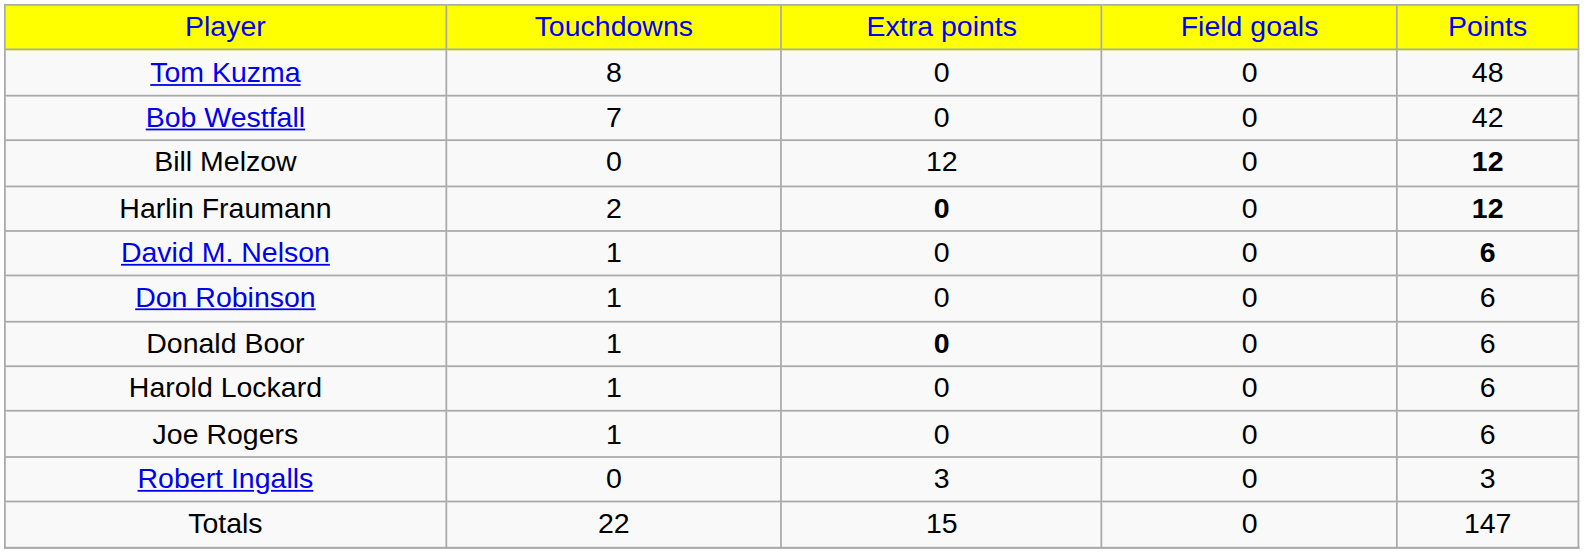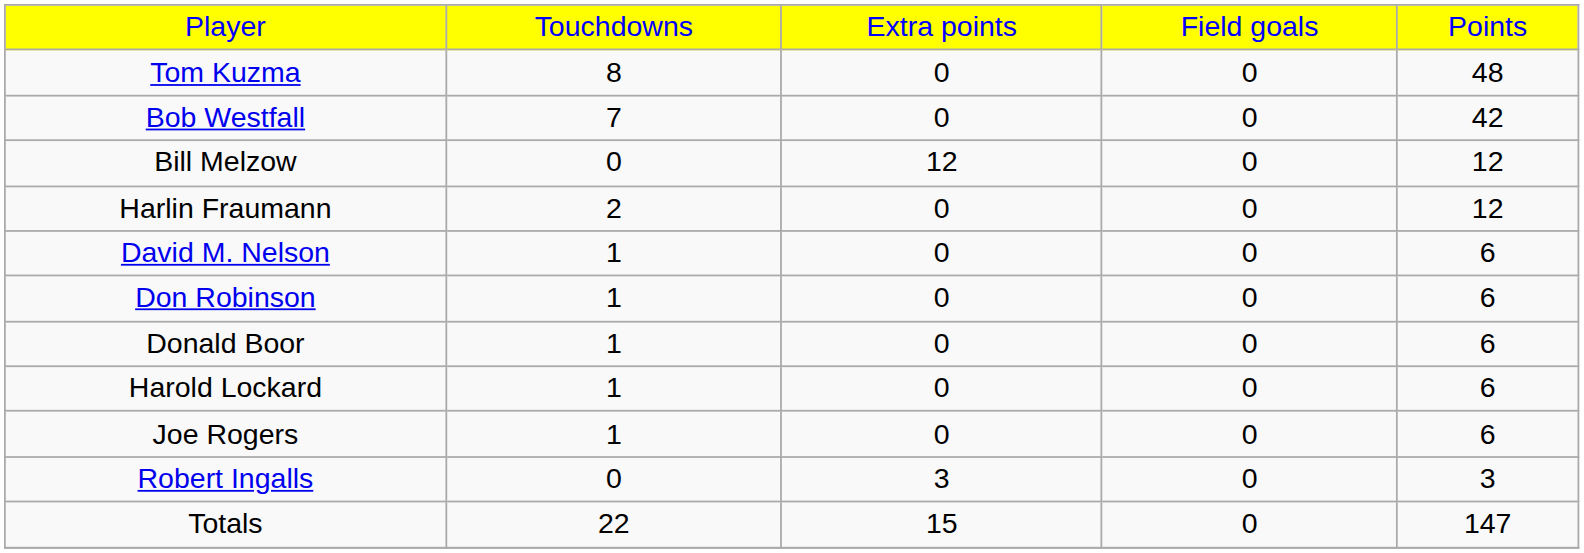(1488, 162) bold -> (1488, 162) normal
(942, 207) bold -> (942, 207) normal
(1488, 207) bold -> (1488, 207) normal
(1488, 252) bold -> (1488, 252) normal
(942, 343) bold -> (942, 343) normal
